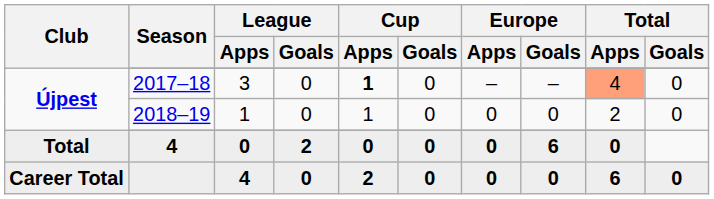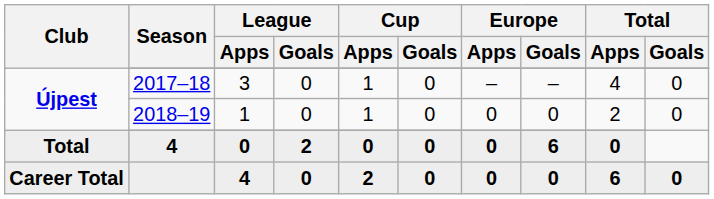(368, 84) bold -> (368, 84) normal
(615, 84) lightsalmon background -> (615, 84) no background
